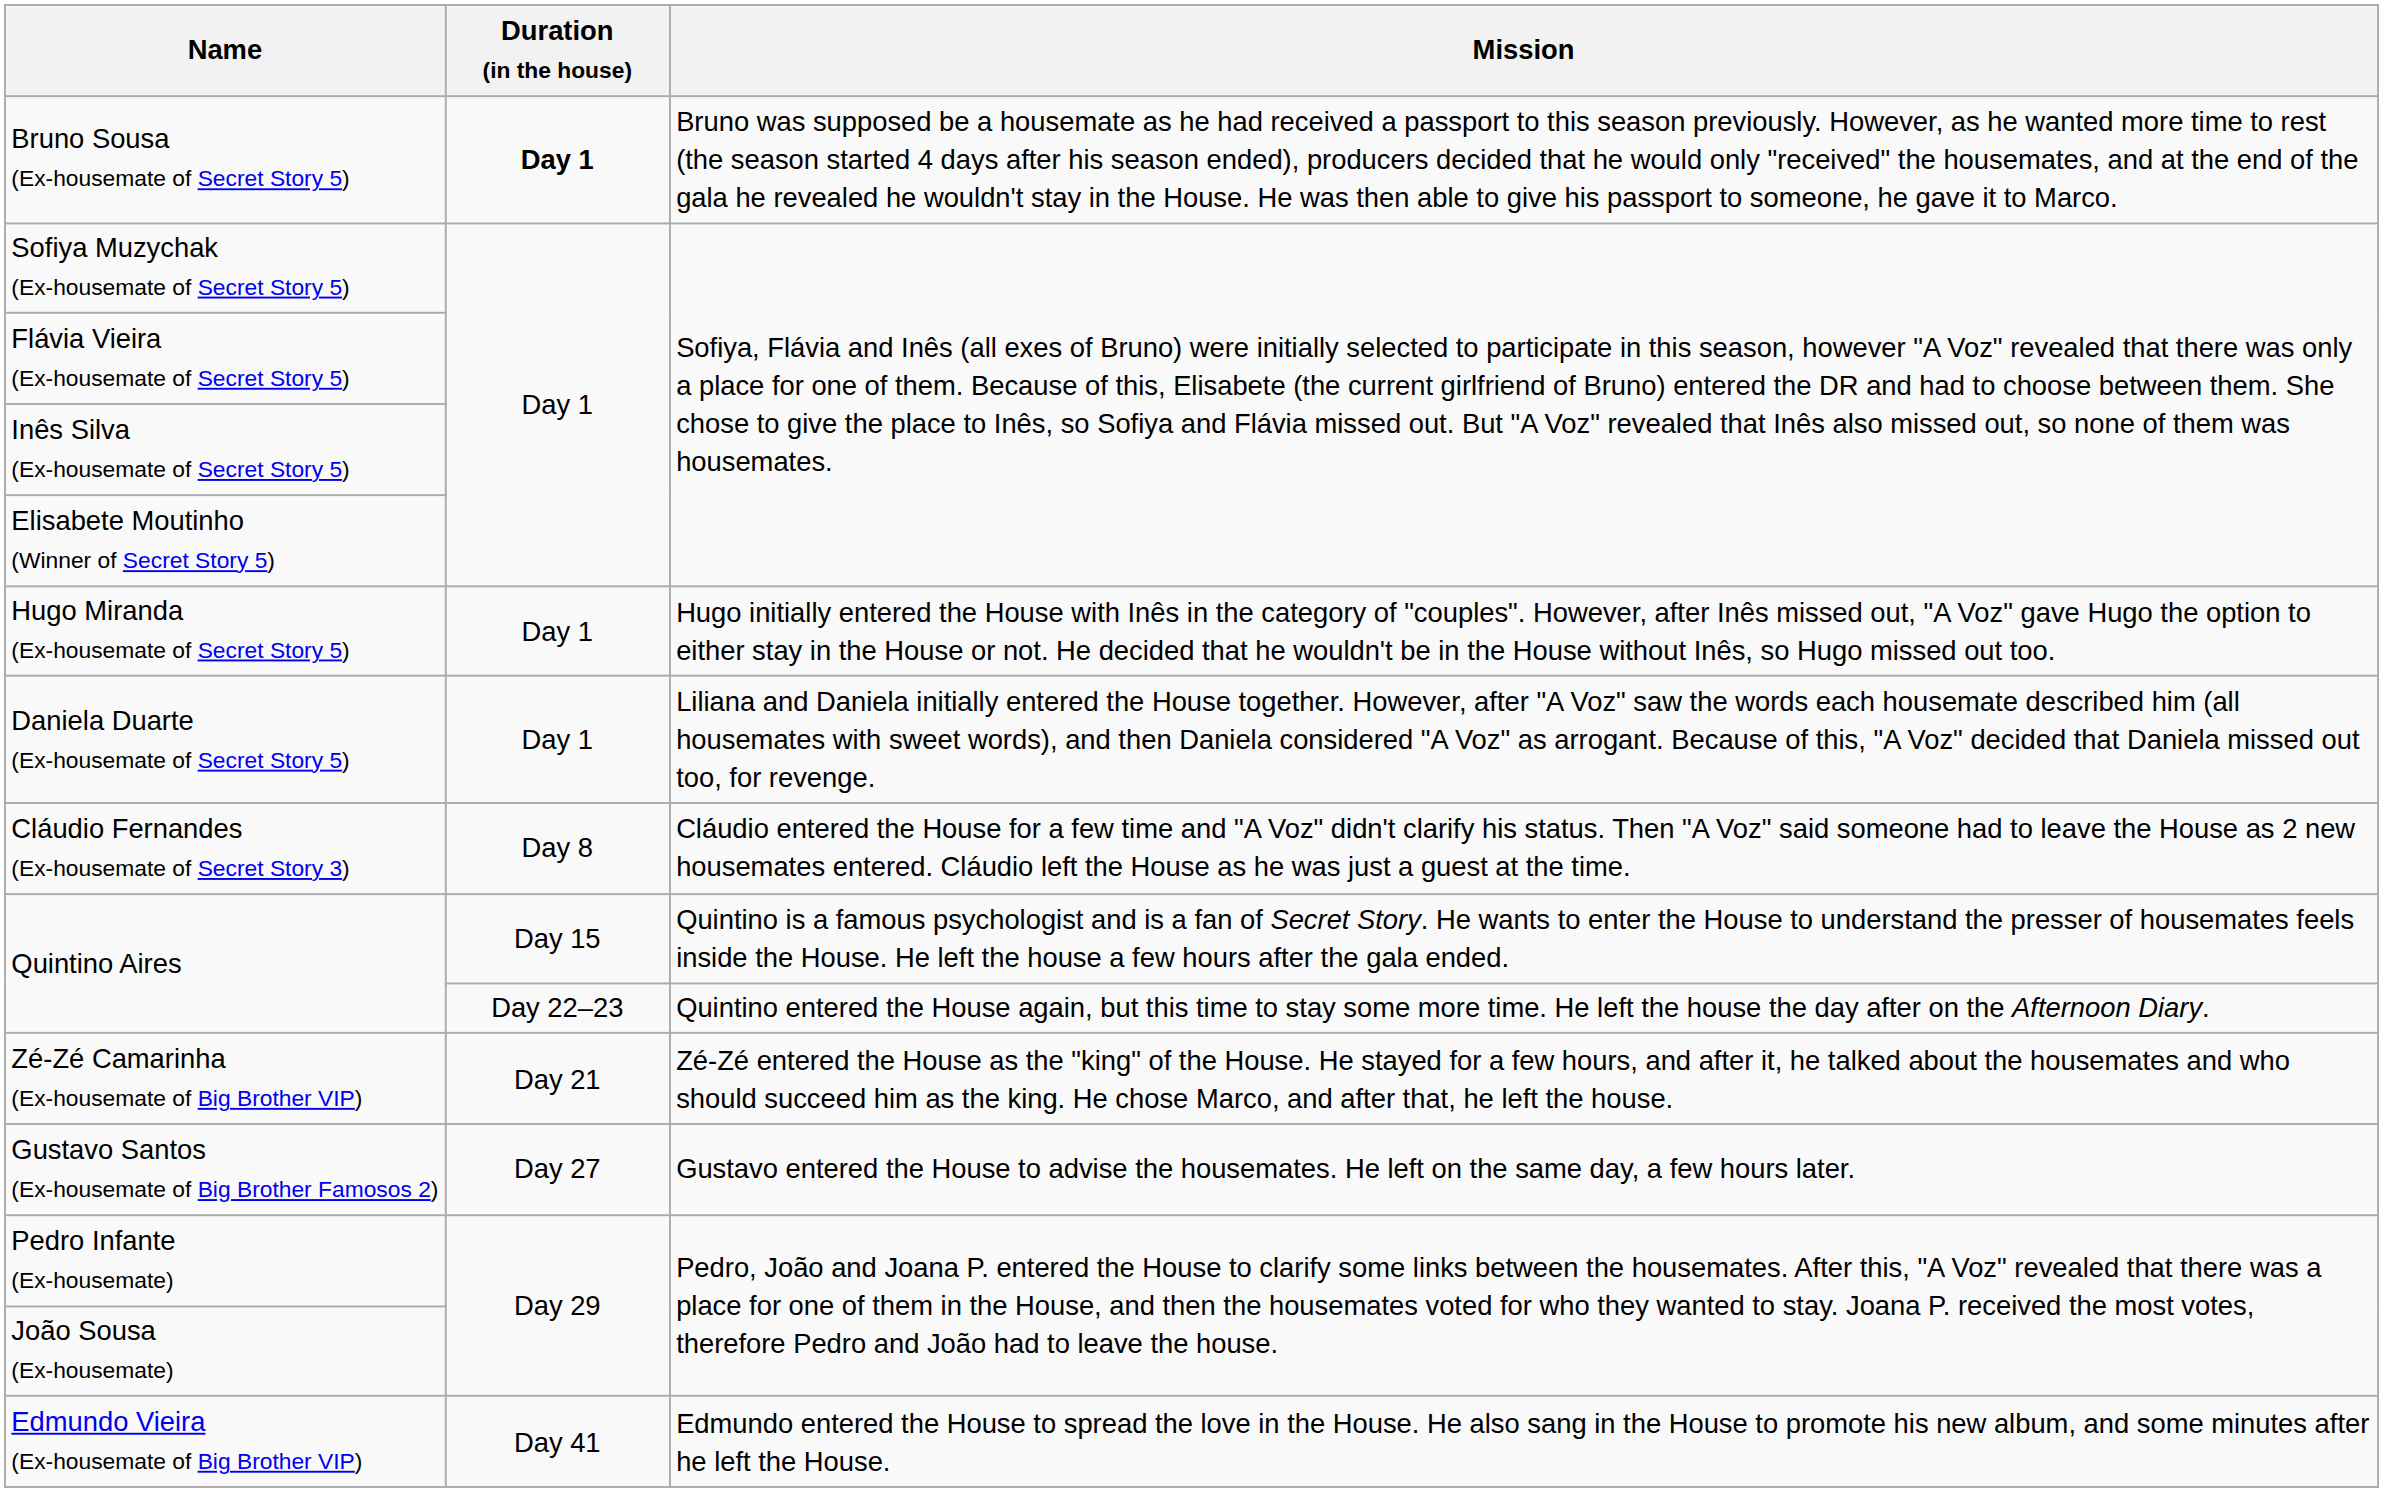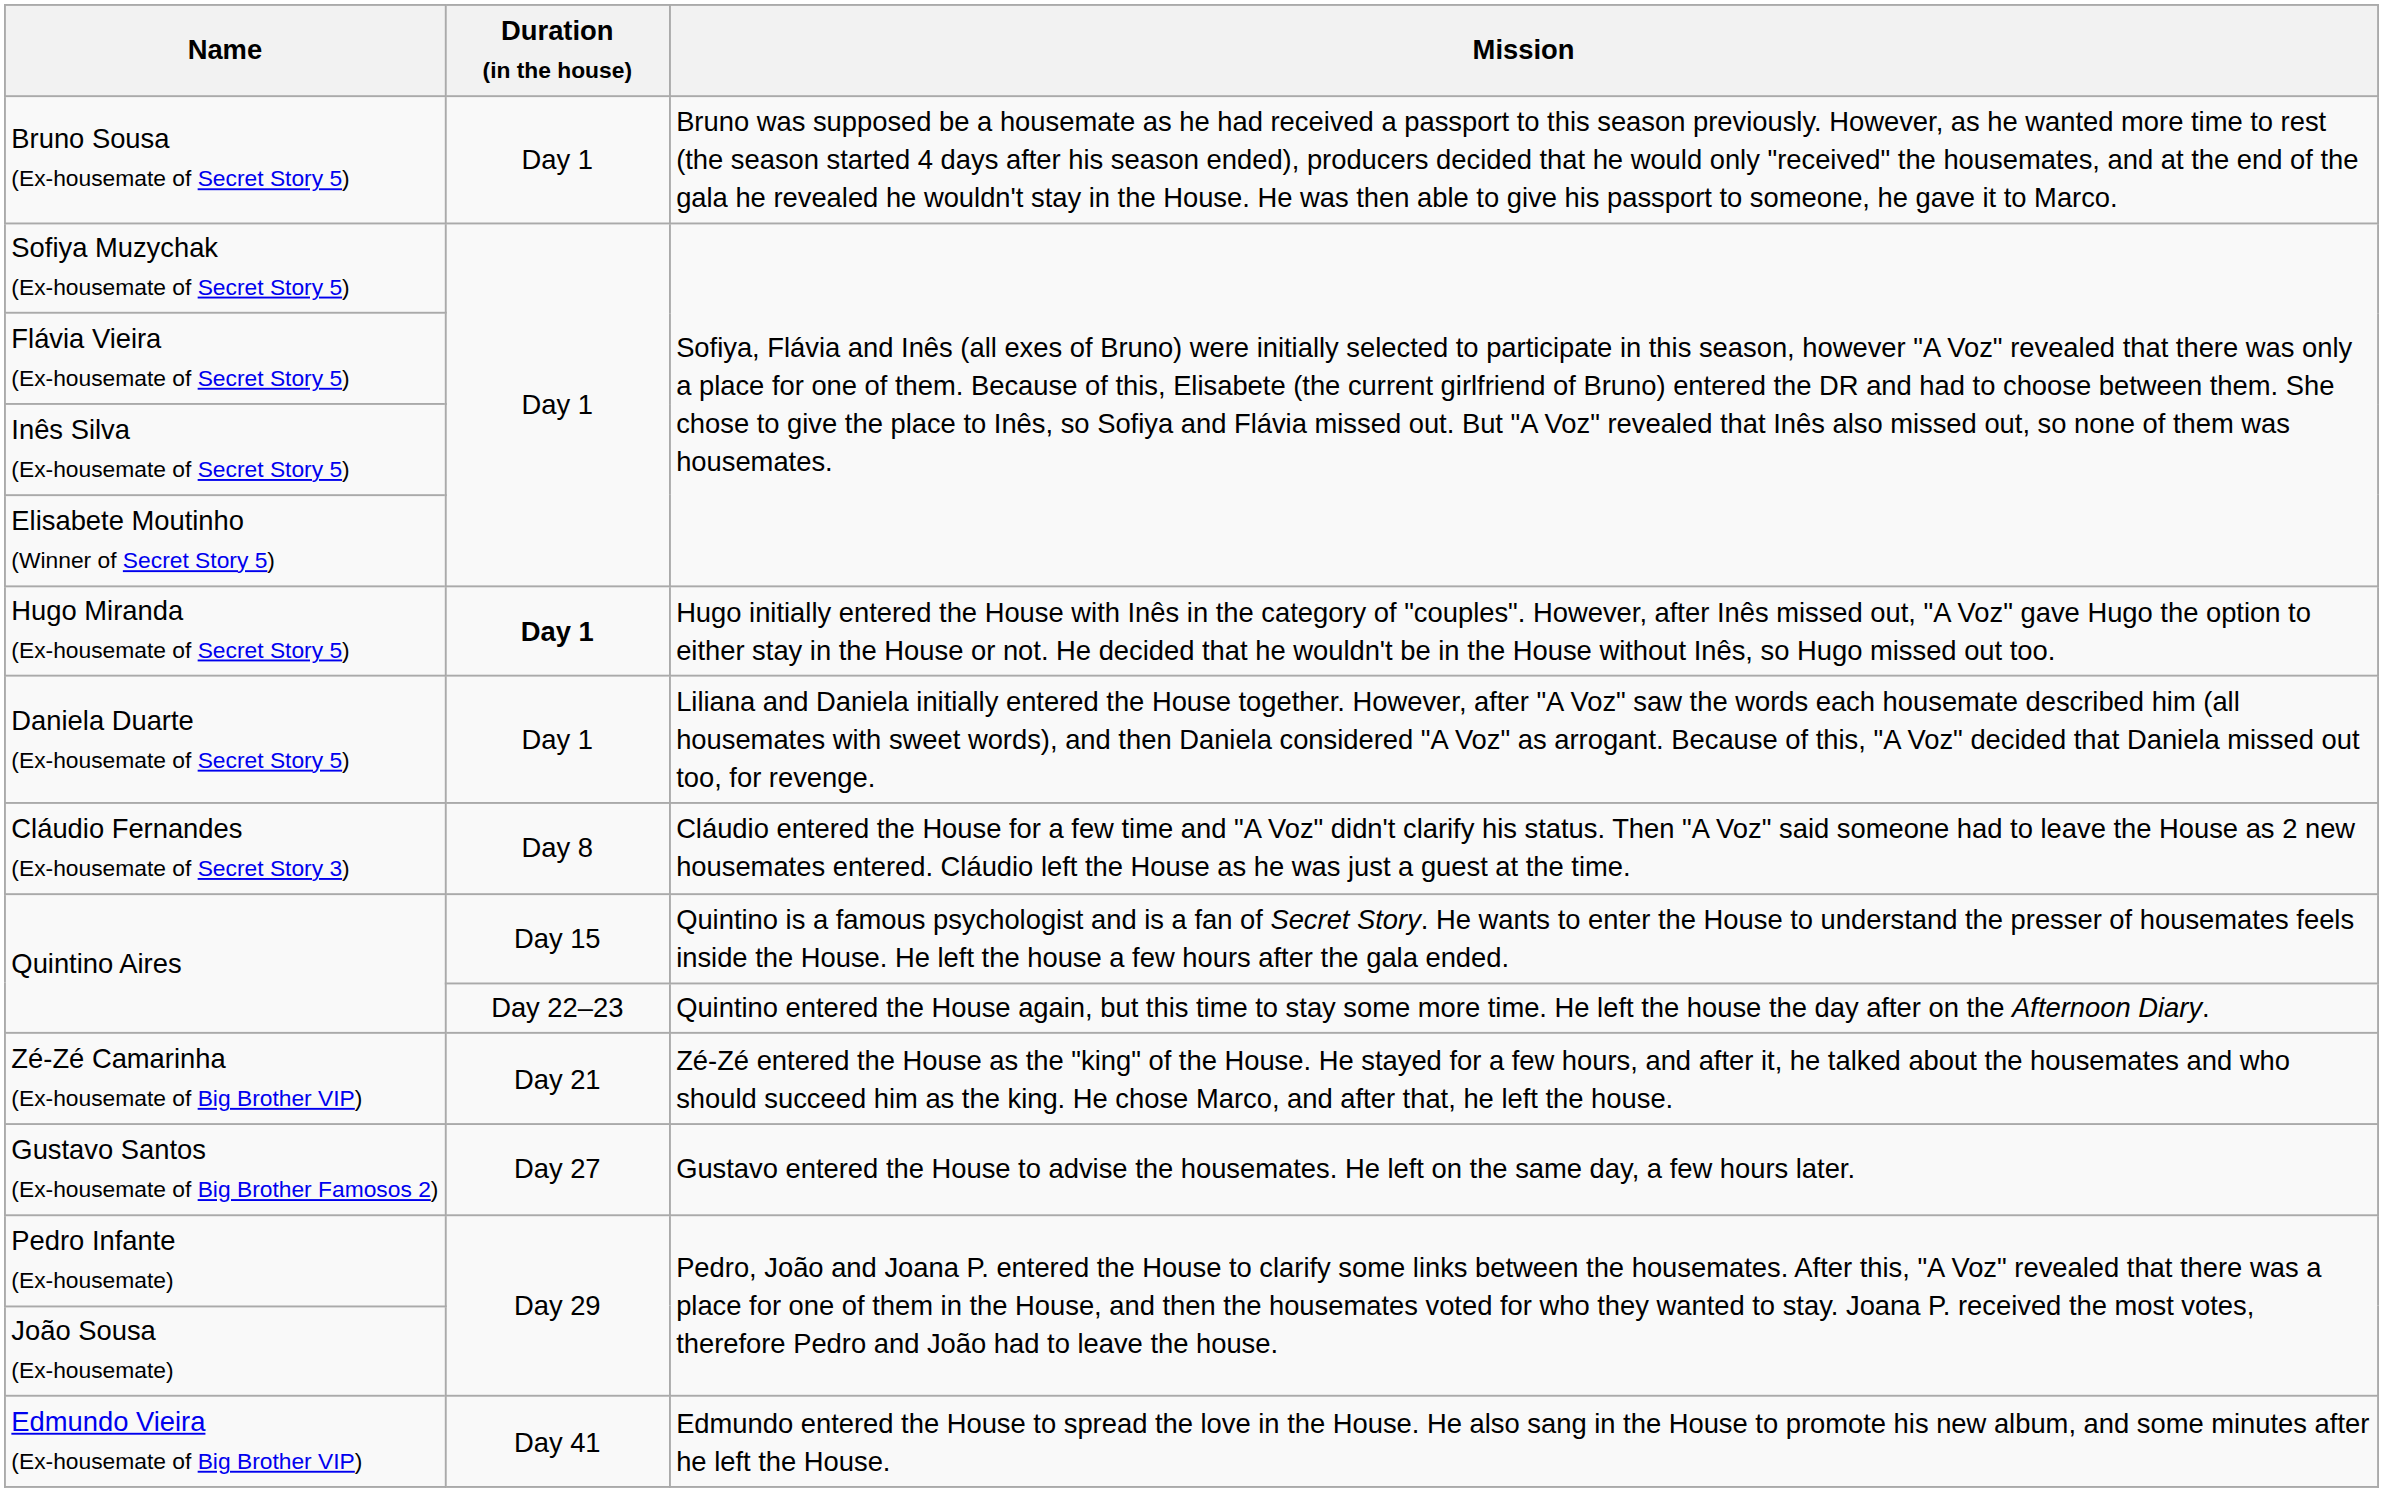(557, 159) bold -> (557, 159) normal
(557, 631) normal -> (557, 631) bold
